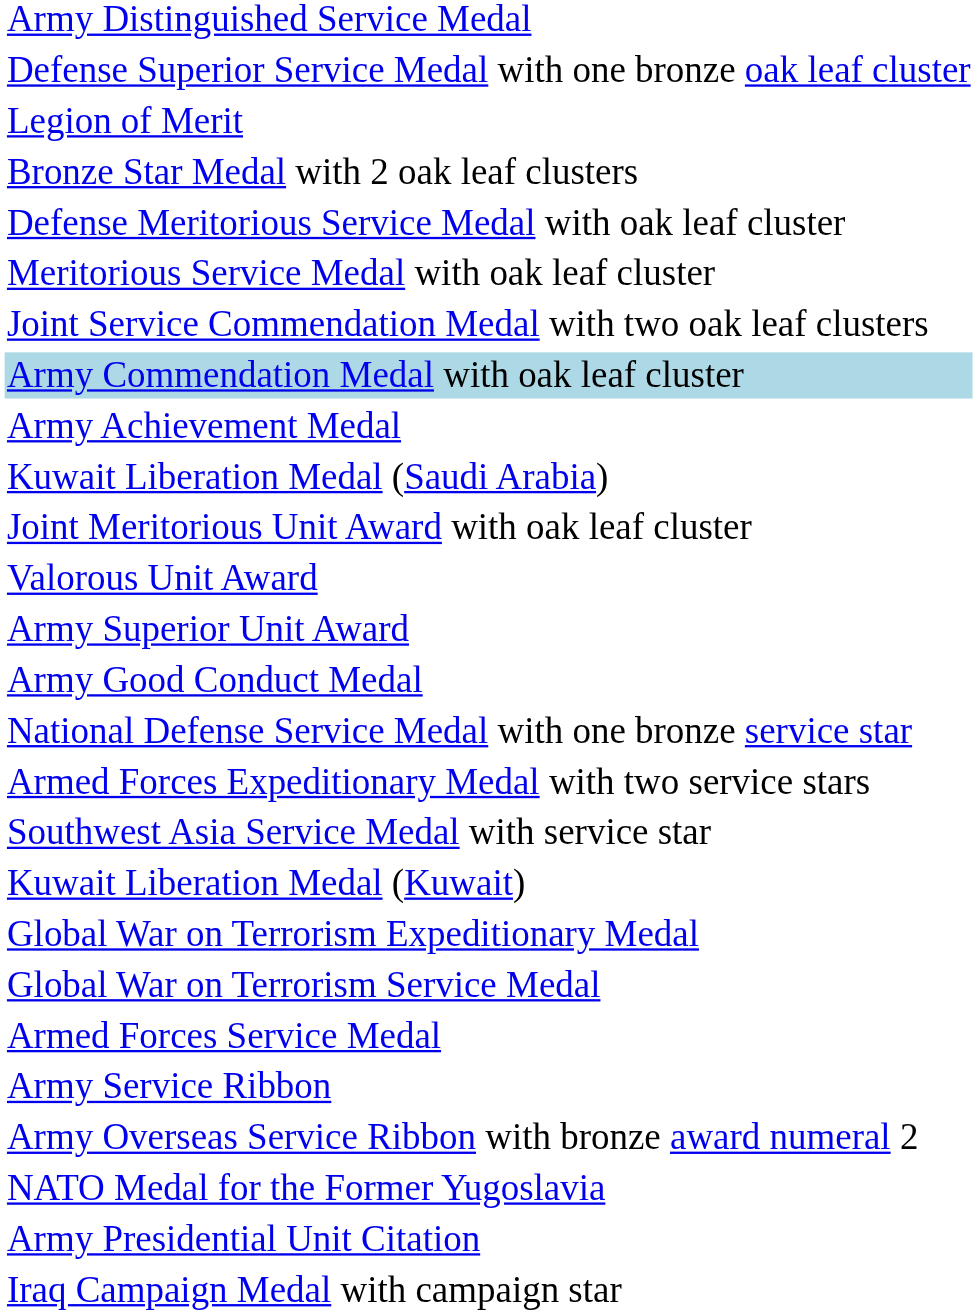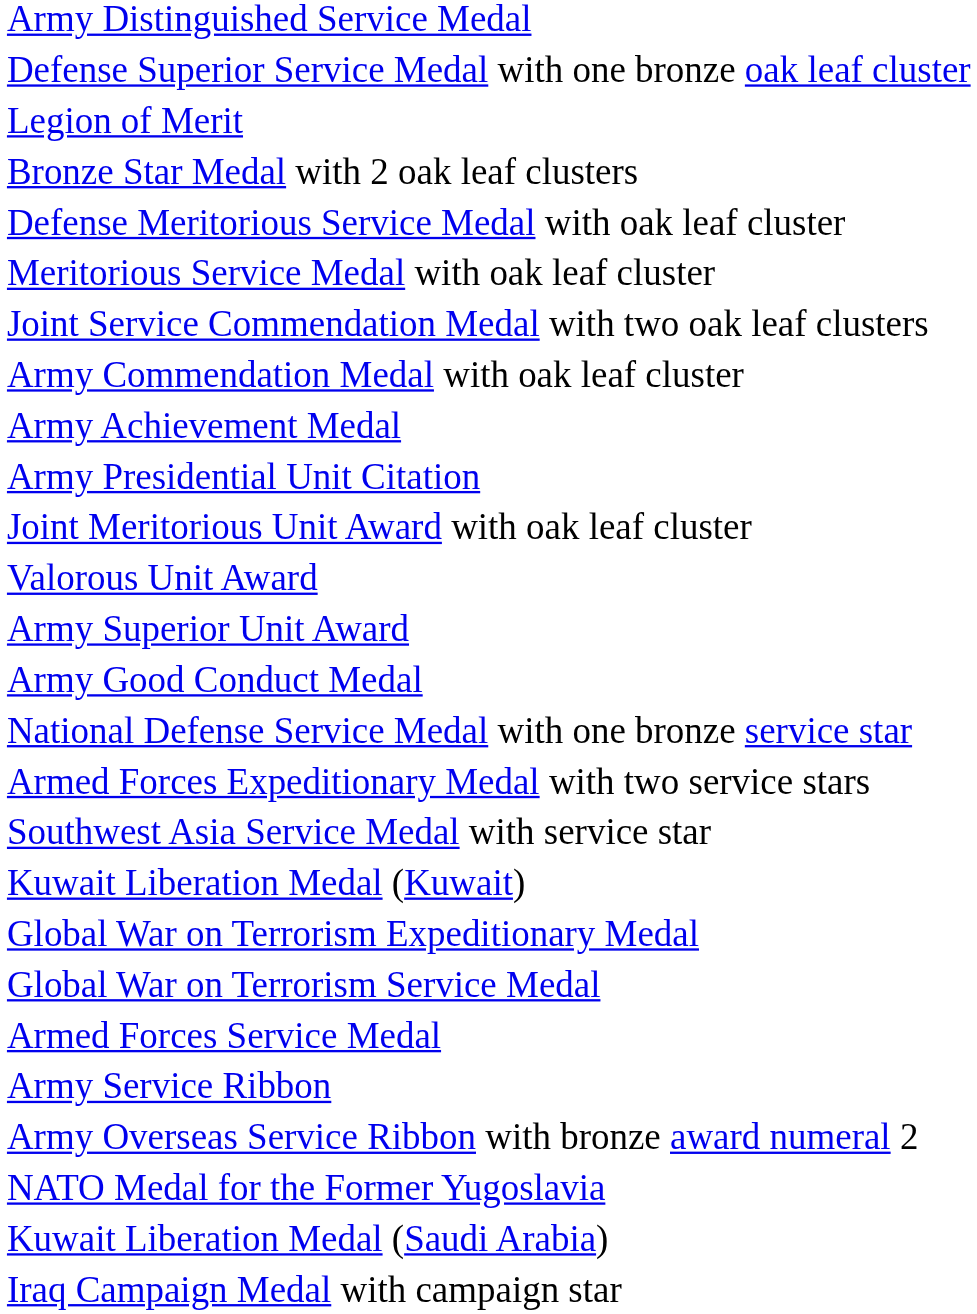(375, 374) lightblue background -> (375, 374) no background
(308, 476) Kuwait Liberation Medal (Saudi Arabia) -> (244, 476) Army Presidential Unit Citation
(244, 1238) Army Presidential Unit Citation -> (308, 1238) Kuwait Liberation Medal (Saudi Arabia)
